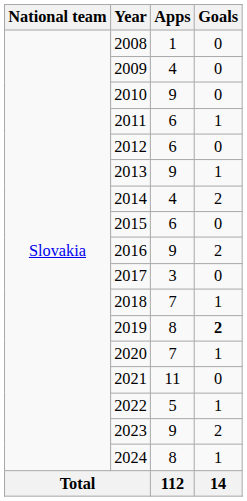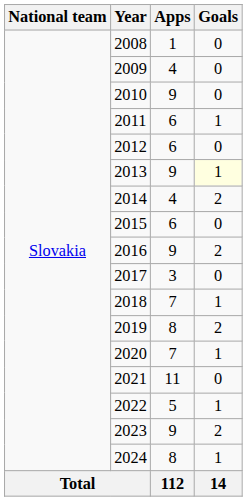(218, 172) no background -> (218, 172) lightyellow background
(218, 328) bold -> (218, 328) normal
